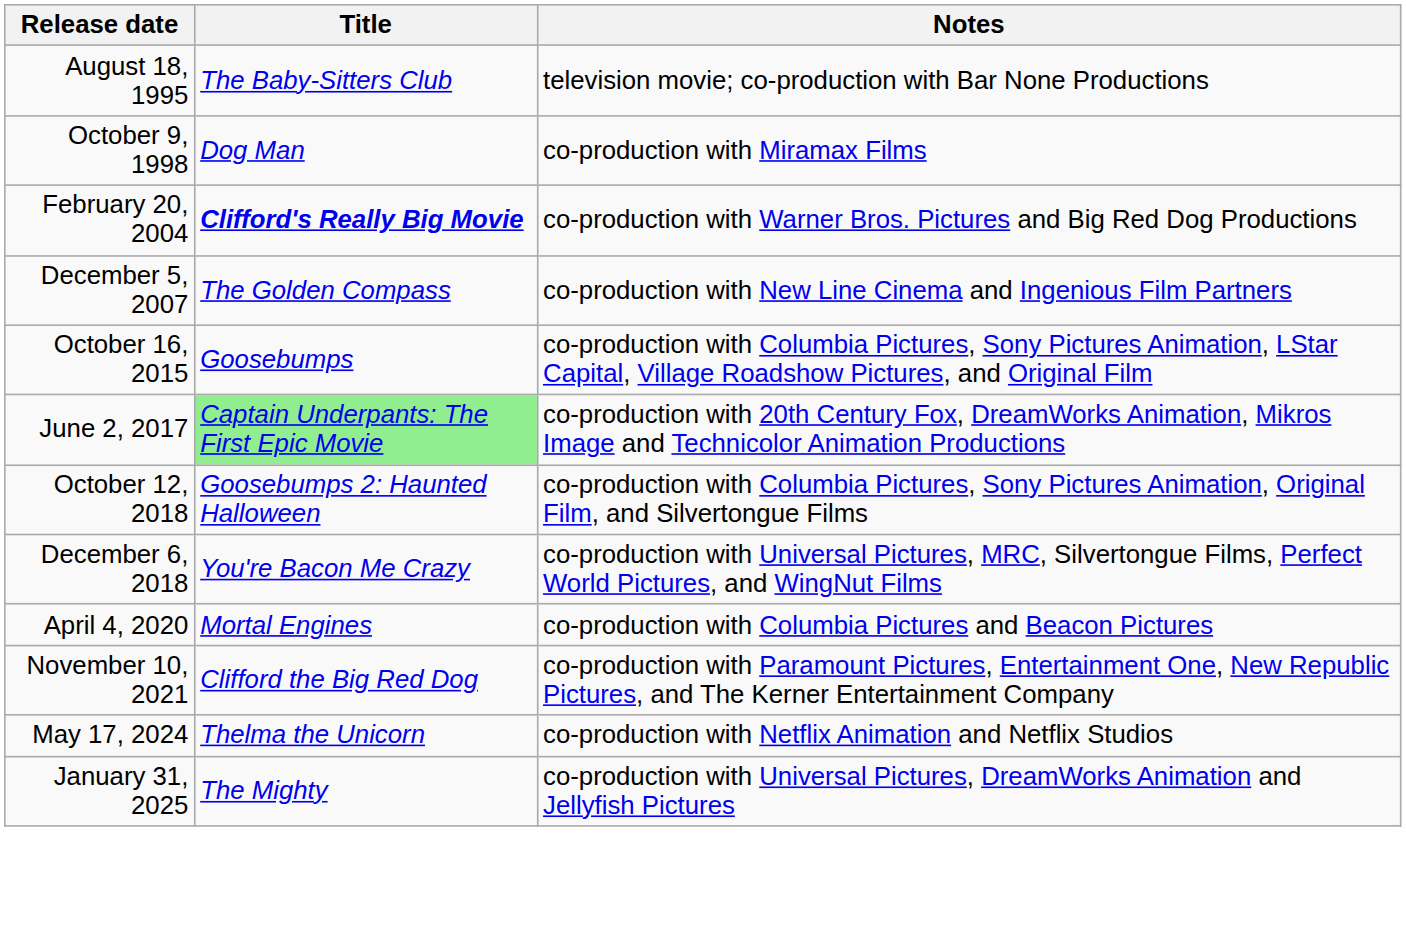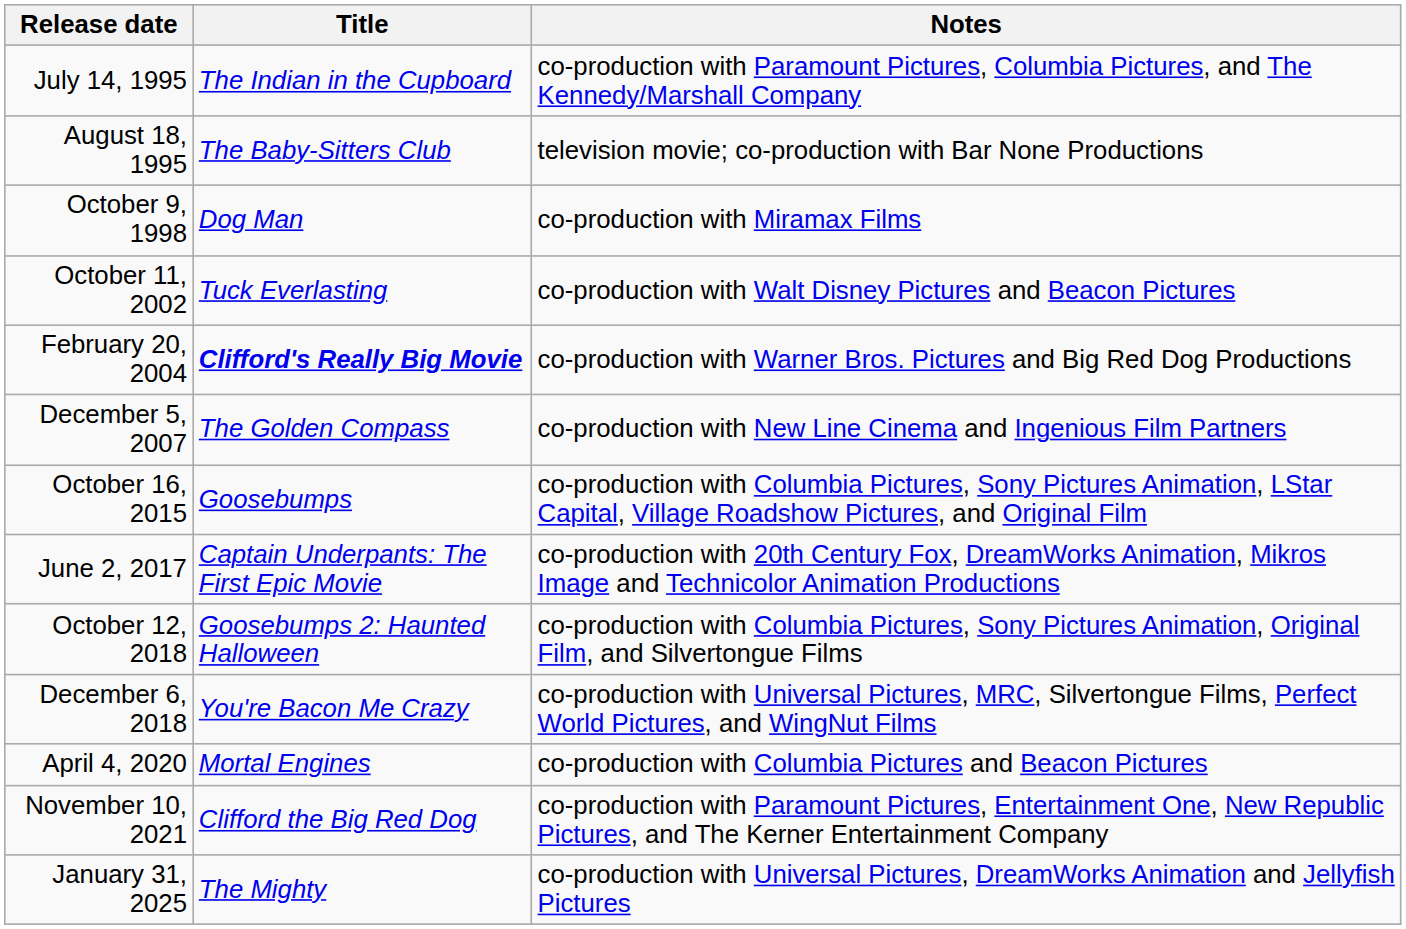+ row: (110, 80)
+ row: (121, 289)
(344, 429) lightgreen background -> (343, 569) no background
- row: (110, 735)
